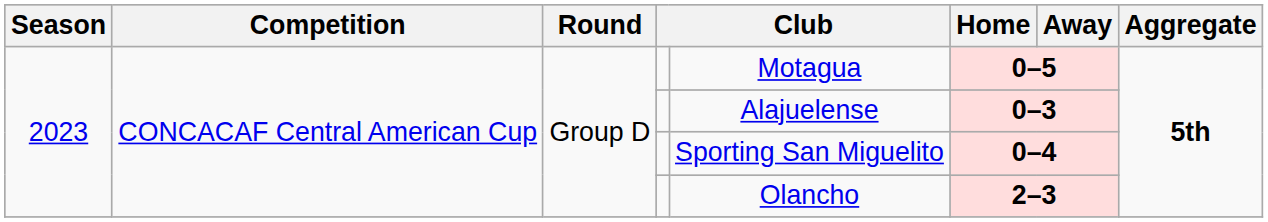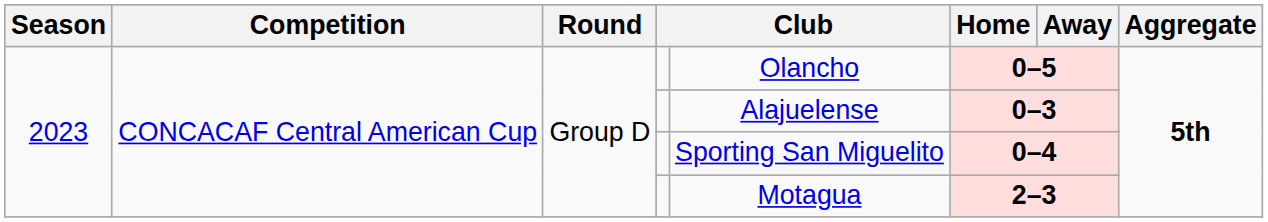(809, 68) Motagua -> (809, 68) Olancho
(809, 195) Olancho -> (809, 195) Motagua
